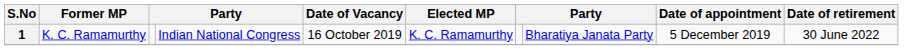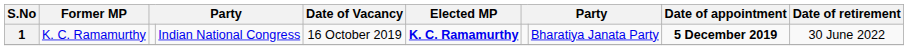(461, 34) normal -> (464, 34) bold
(720, 34) normal -> (726, 34) bold
